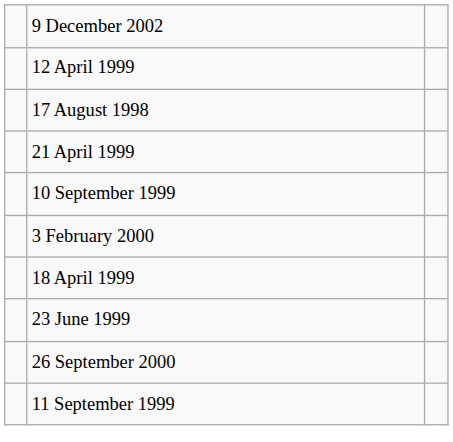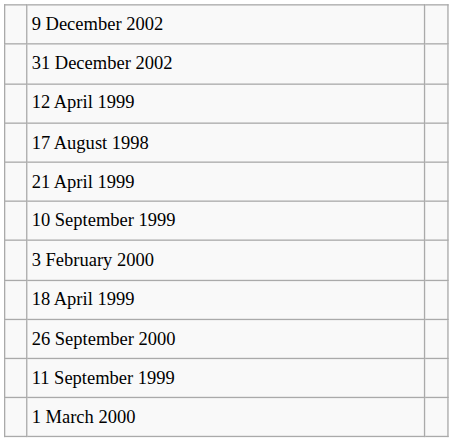+ row: (102, 63)
- row: (81, 319)
+ row: (84, 416)
